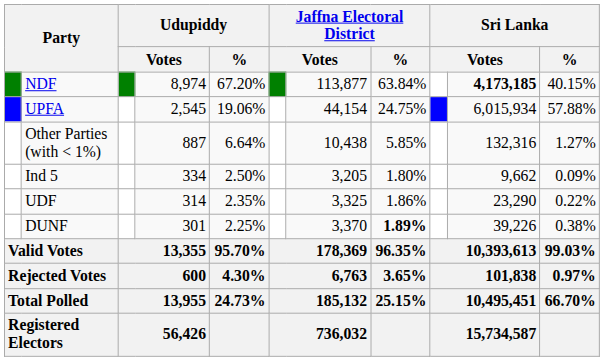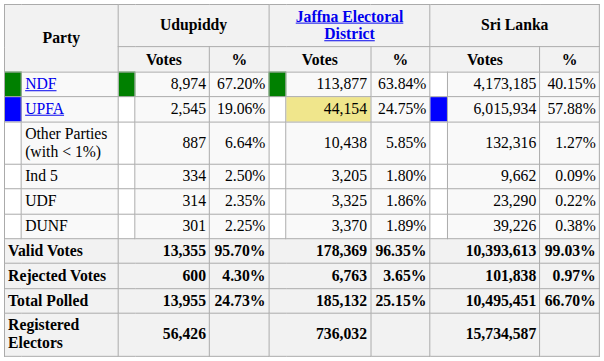(505, 84) bold -> (505, 84) normal
(345, 109) no background -> (345, 109) khaki background
(405, 226) bold -> (406, 226) normal
